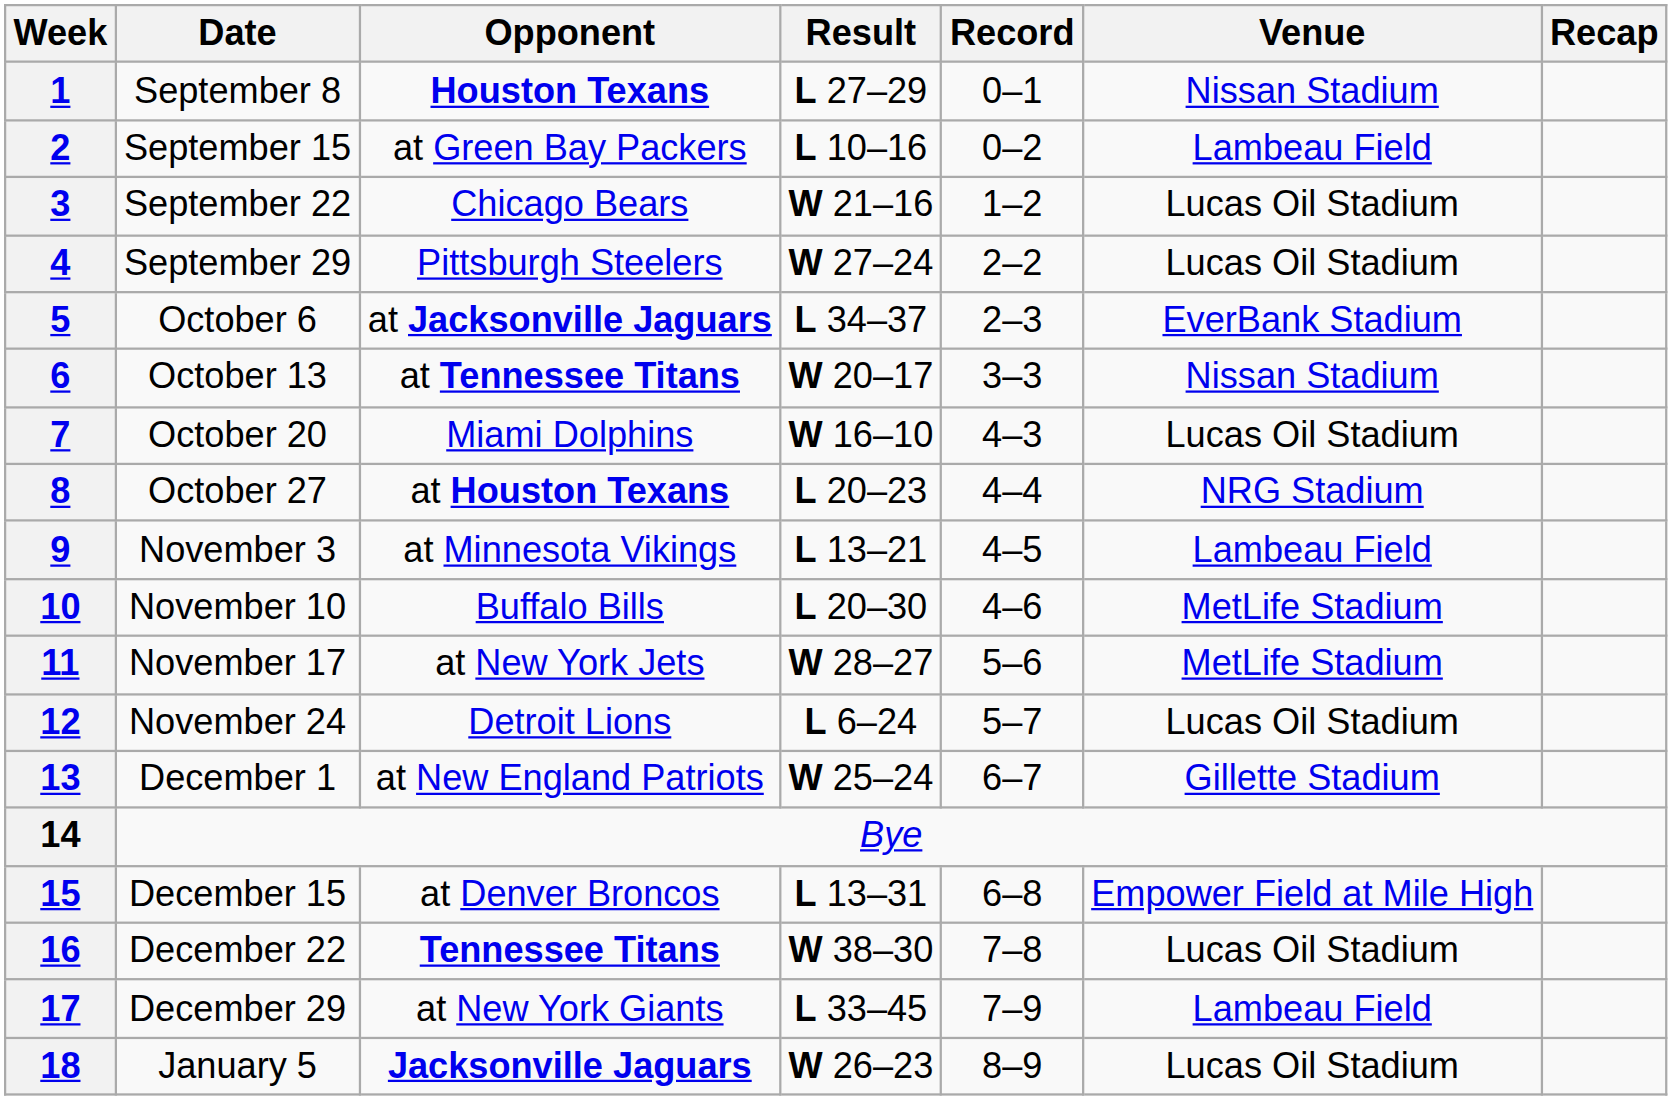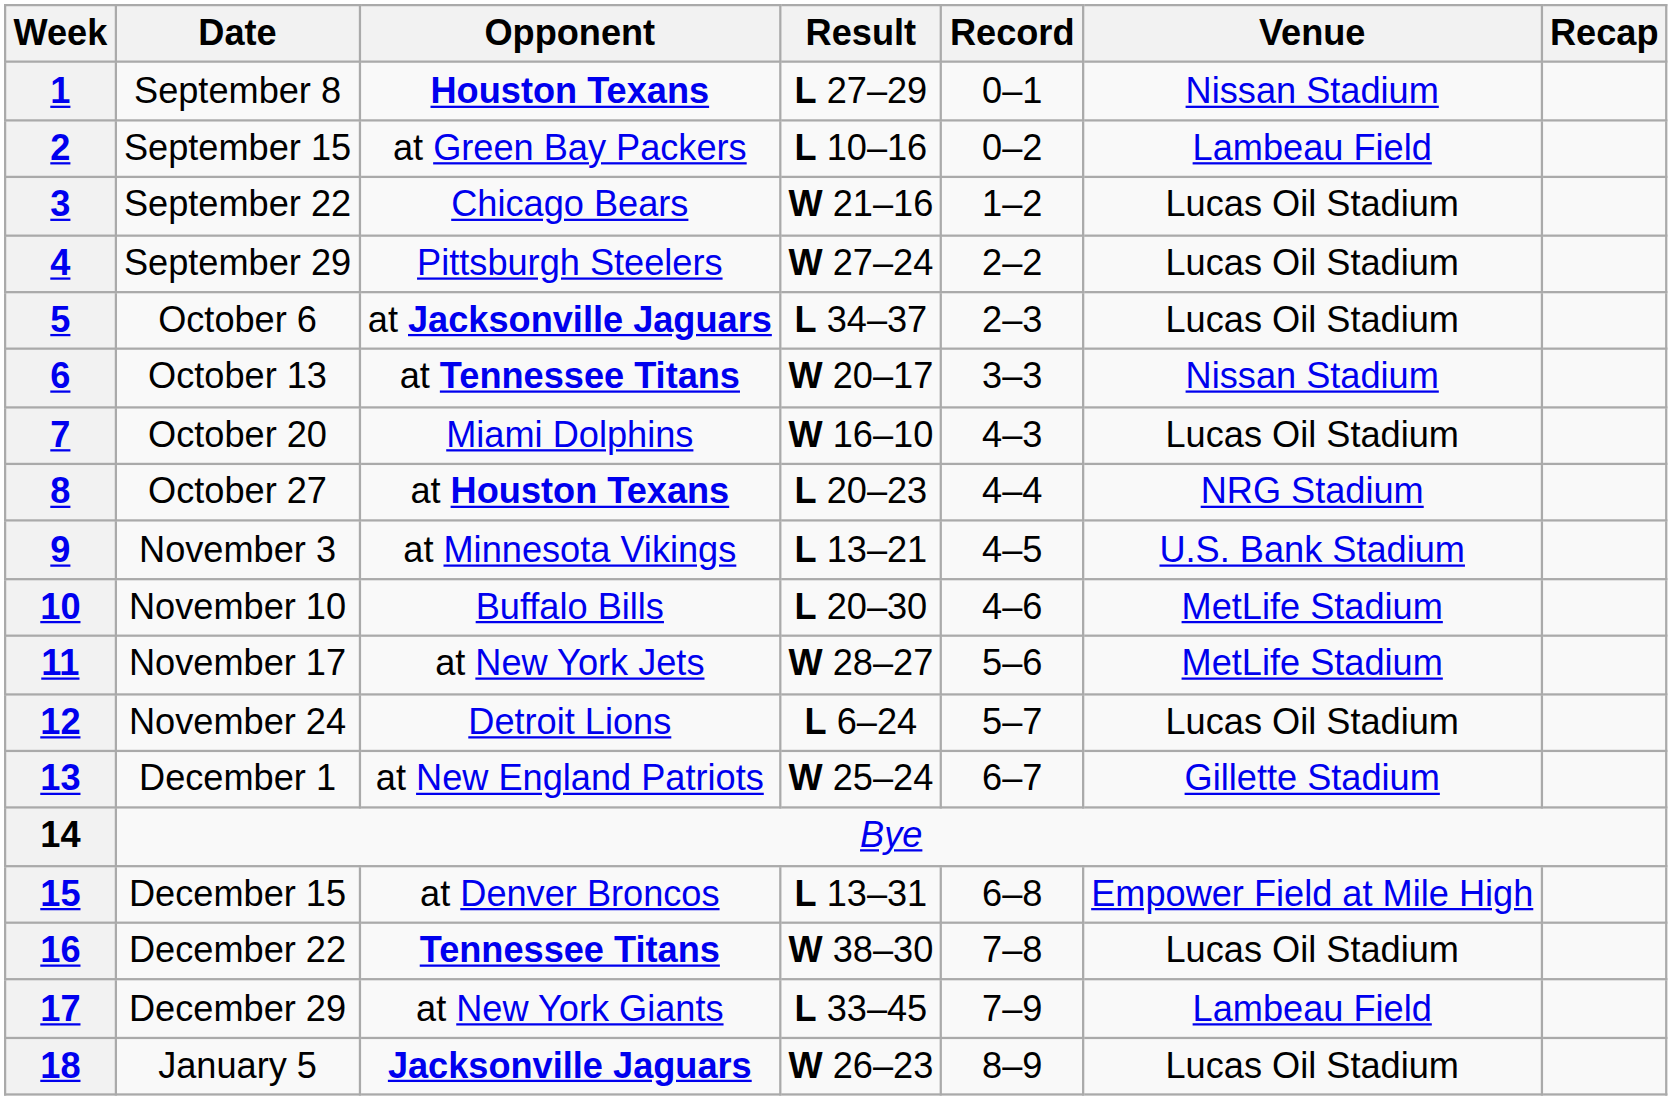(1312, 319) EverBank Stadium -> (1312, 319) Lucas Oil Stadium
(1312, 549) Lambeau Field -> (1312, 549) U.S. Bank Stadium
